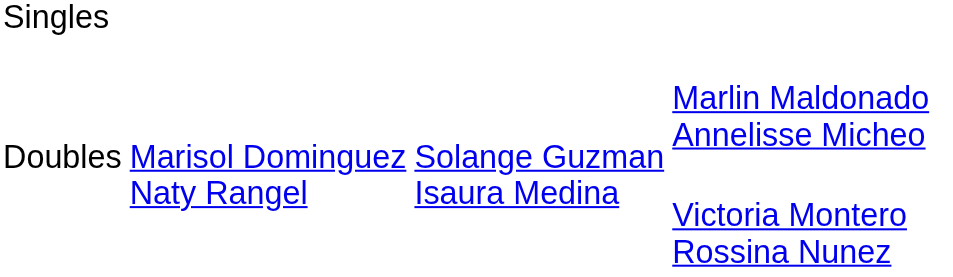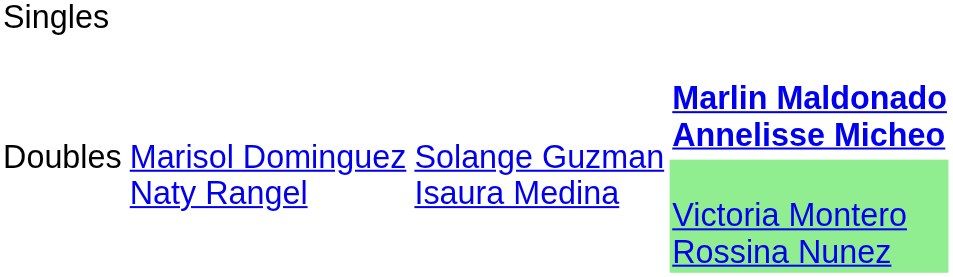(801, 116) normal -> (810, 116) bold
(790, 233) no background -> (790, 233) lightgreen background
